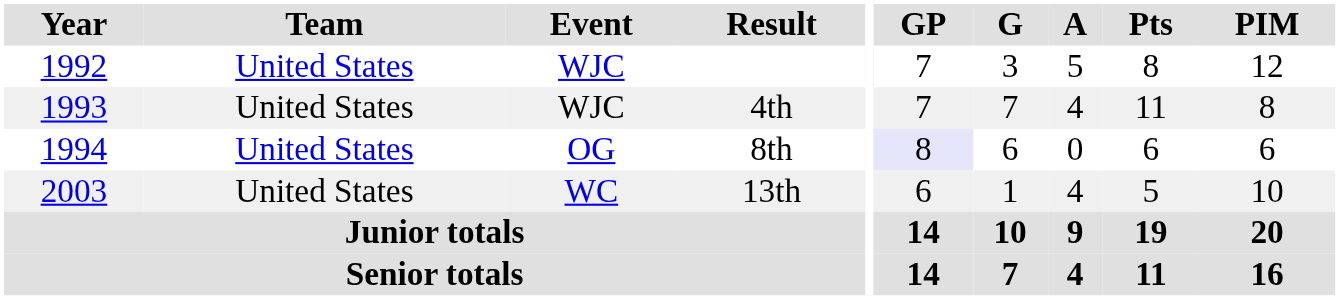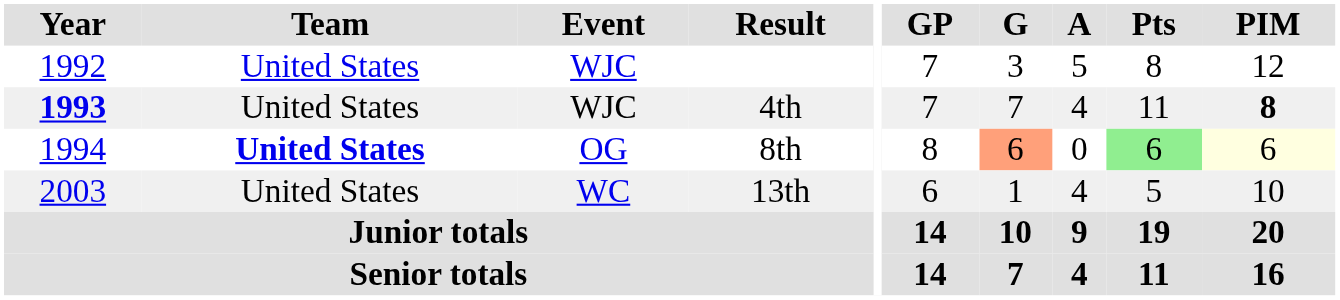(74, 107) normal -> (73, 107) bold
(1267, 107) normal -> (1268, 107) bold
(324, 149) normal -> (330, 149) bold
(923, 149) lavender background -> (930, 149) no background
(1010, 149) no background -> (1015, 149) lightsalmon background
(1151, 149) no background -> (1154, 149) lightgreen background
(1267, 149) no background -> (1268, 149) lightyellow background
